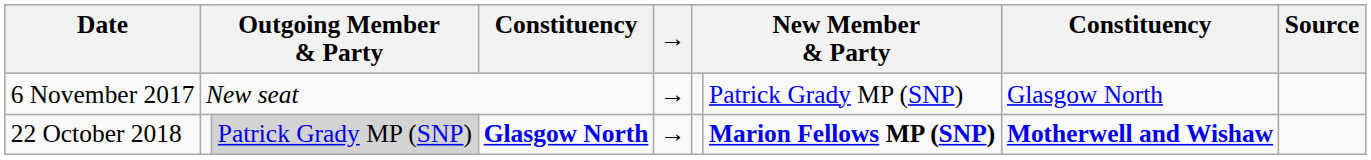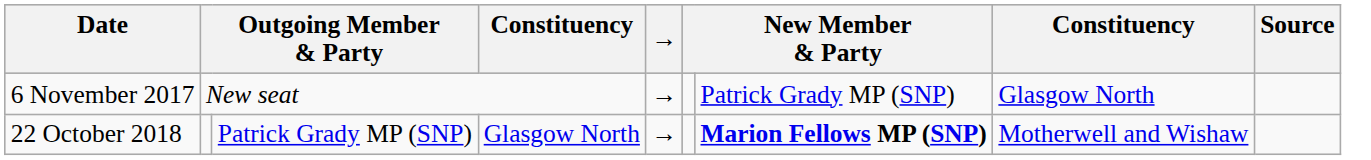(345, 133) lightgrey background -> (345, 133) no background
(566, 133) bold -> (562, 133) normal
(1140, 133) bold -> (1123, 133) normal
